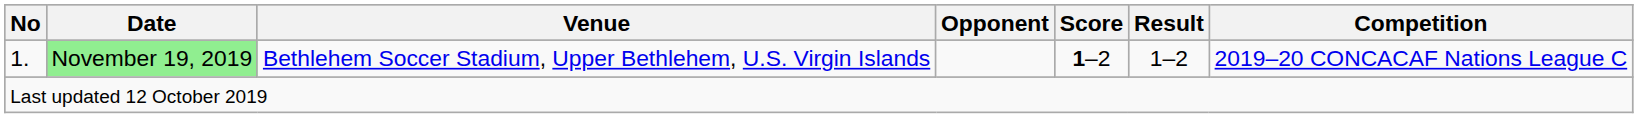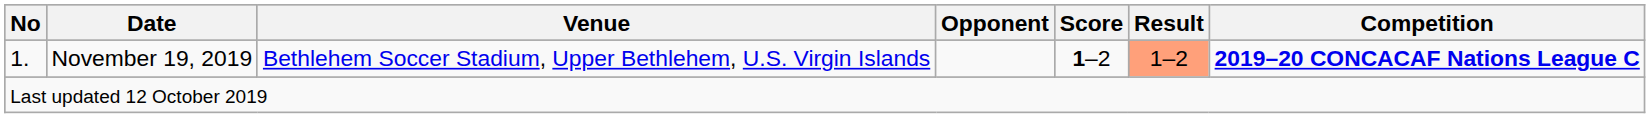(152, 58) lightgreen background -> (152, 58) no background
(1169, 58) no background -> (1169, 58) lightsalmon background
(1421, 58) normal -> (1427, 58) bold
